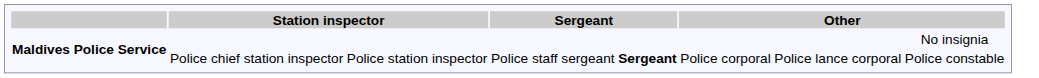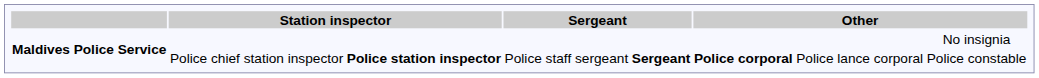(417, 58) normal -> (424, 58) bold
(725, 58) normal -> (743, 58) bold
